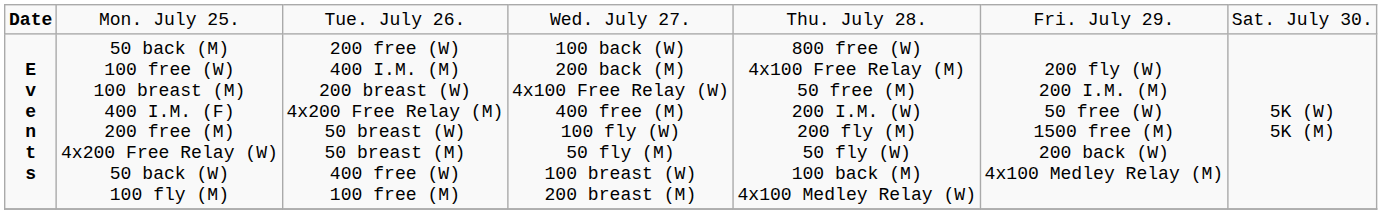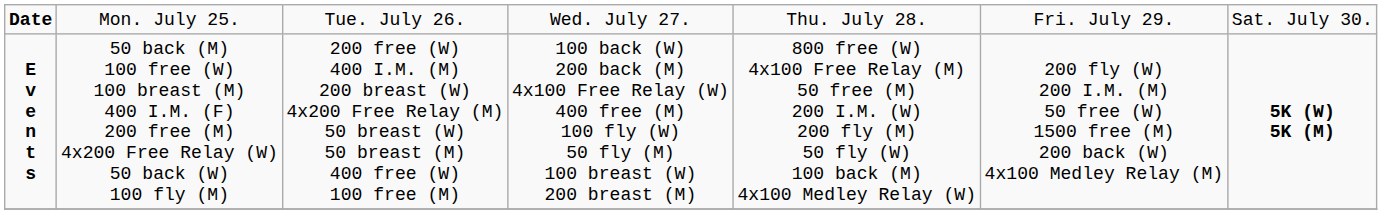(1302, 122) normal -> (1302, 122) bold
